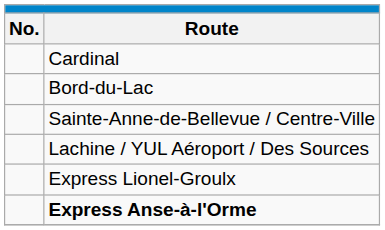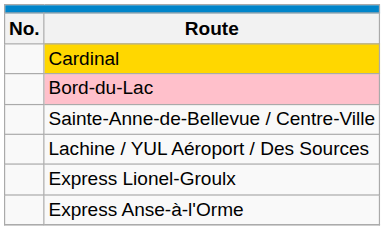(84, 58) no background -> (84, 58) gold background
(101, 88) no background -> (101, 88) pink background
(152, 209) bold -> (146, 209) normal
